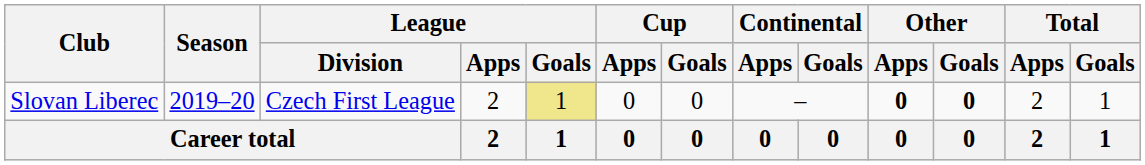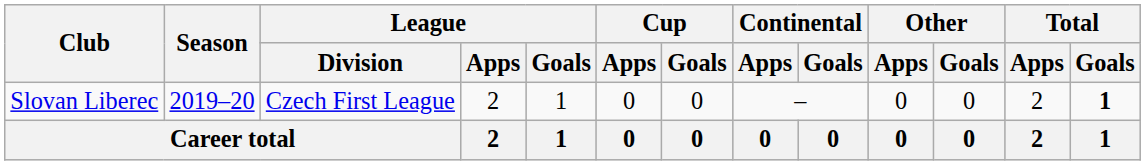(561, 100) khaki background -> (561, 100) no background
(901, 100) bold -> (901, 100) normal
(969, 100) bold -> (969, 100) normal
(1105, 100) normal -> (1105, 100) bold
